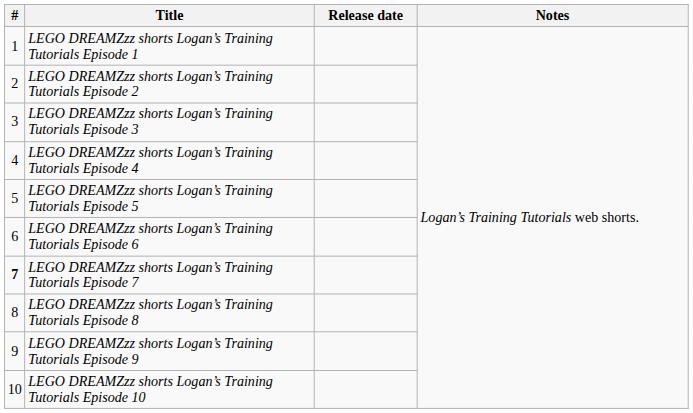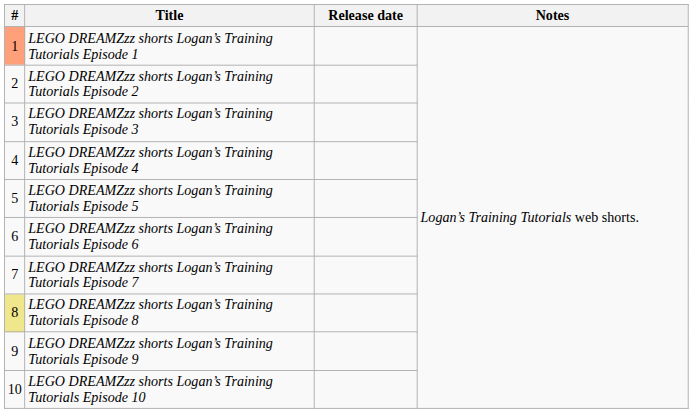(15, 45) no background -> (15, 45) lightsalmon background
(15, 274) bold -> (15, 274) normal
(15, 313) no background -> (15, 313) khaki background
